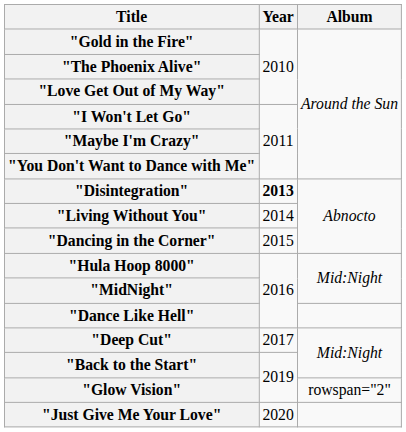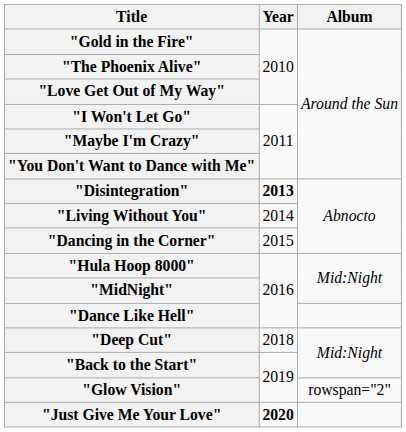(278, 340) 2017 -> (278, 340) 2018
(278, 414) normal -> (278, 414) bold
